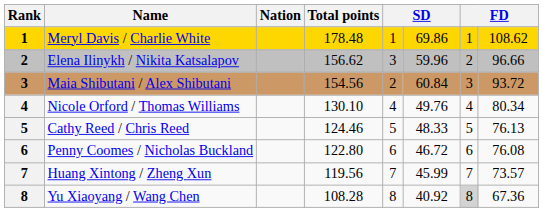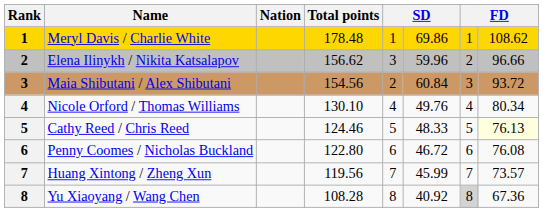(508, 128) no background -> (508, 128) lightyellow background
